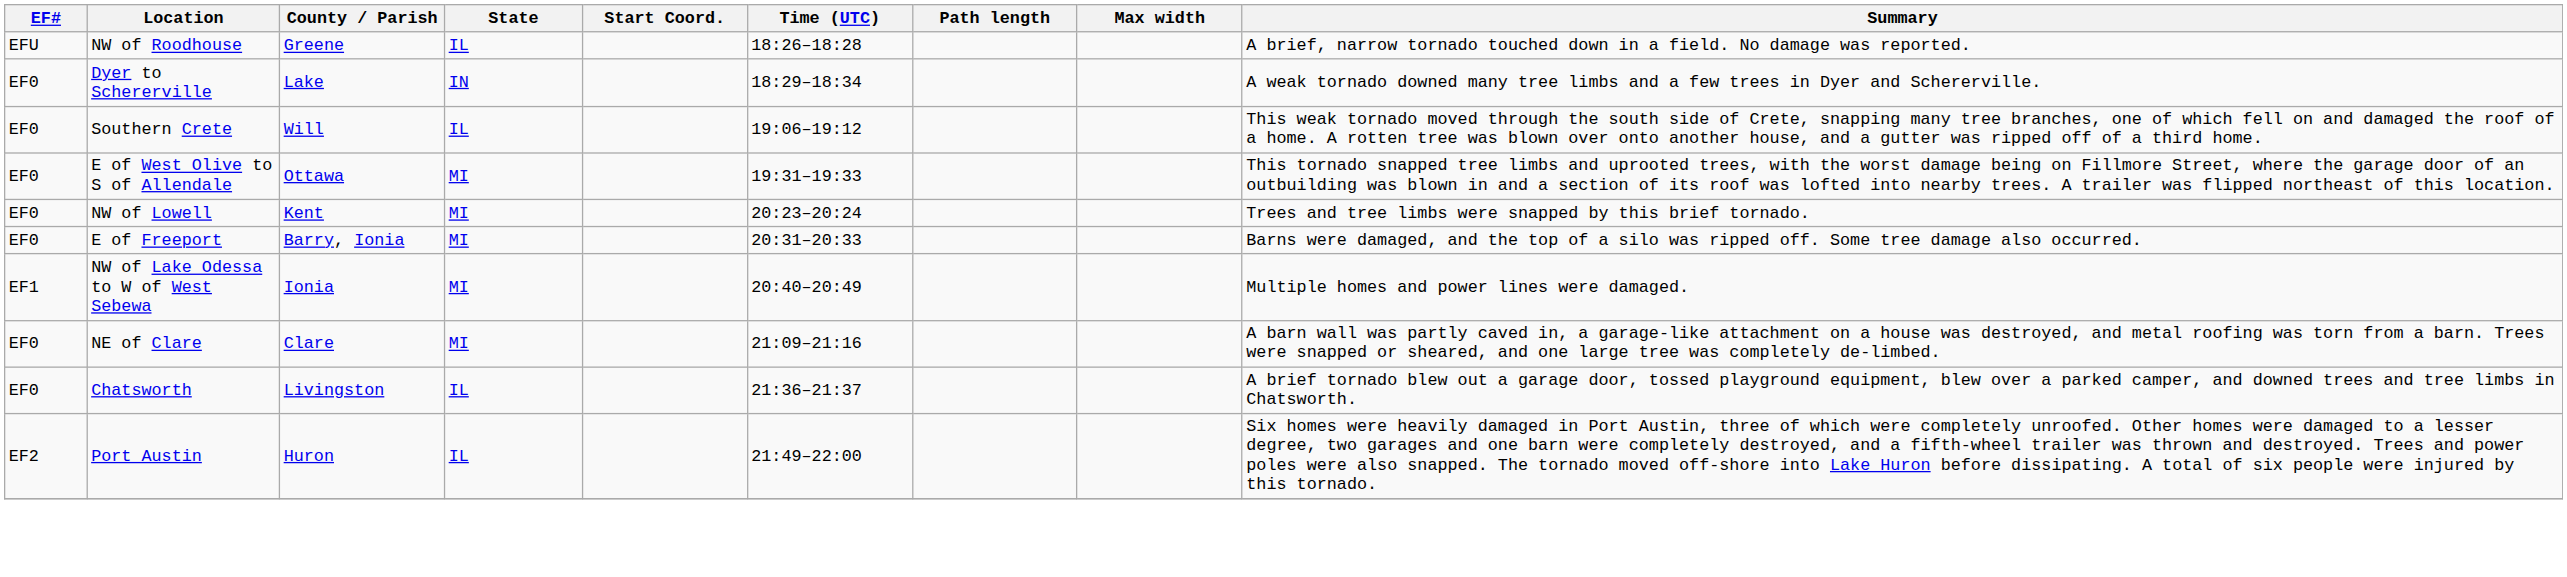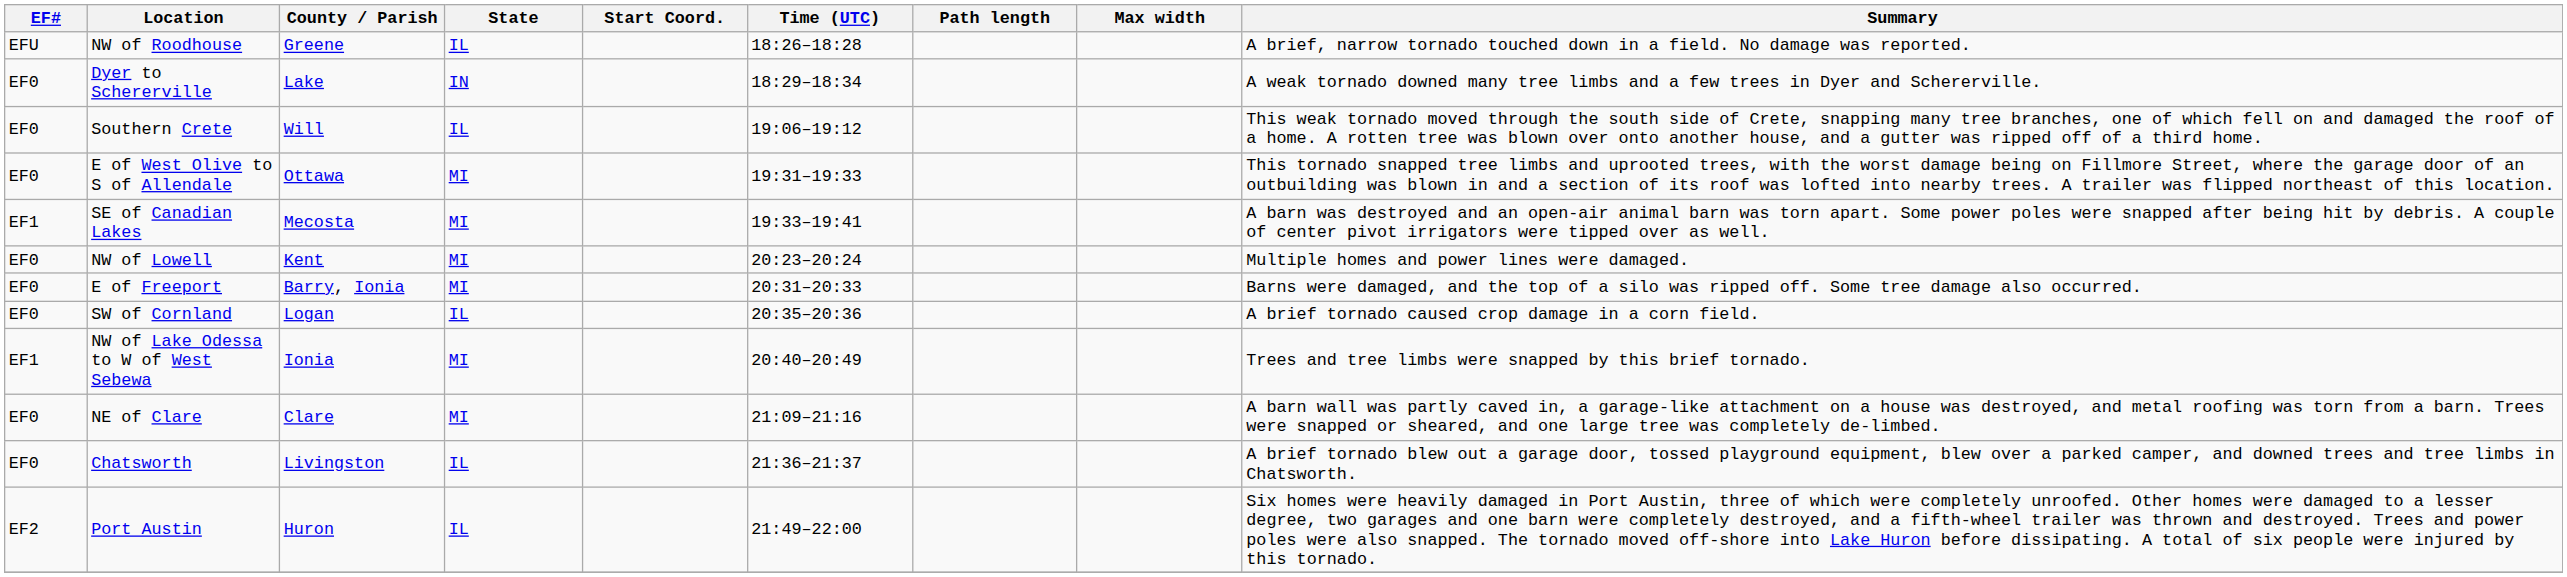+ row: (162, 223)
(1528, 213) Trees and tree limbs were snapped by this brief tornado. -> (1468, 260) Multiple homes and power lines were damaged.
+ row: (162, 314)
(1468, 287) Multiple homes and power lines were damaged. -> (1528, 361) Trees and tree limbs were snapped by this brief tornado.
